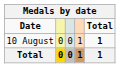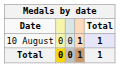(80, 41) normal -> (80, 41) bold
(100, 41) no background -> (100, 41) lavender background
